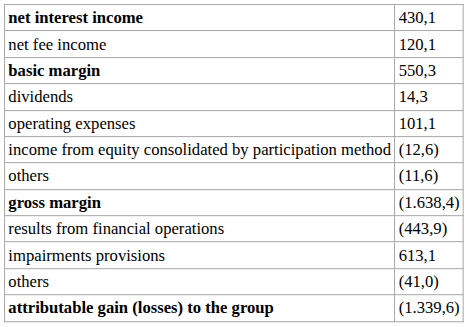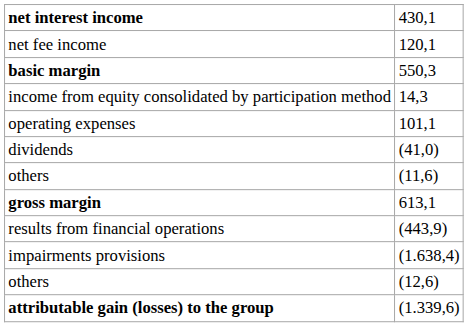(41, 96) dividends -> (200, 96) income from equity consolidated by participation method
(200, 149) income from equity consolidated by participation method -> (41, 149) dividends
(419, 149) (12,6) -> (419, 149) (41,0)
(429, 202) (1.638,4) -> (417, 202) 613,1
(417, 255) 613,1 -> (429, 255) (1.638,4)
(419, 281) (41,0) -> (419, 281) (12,6)
